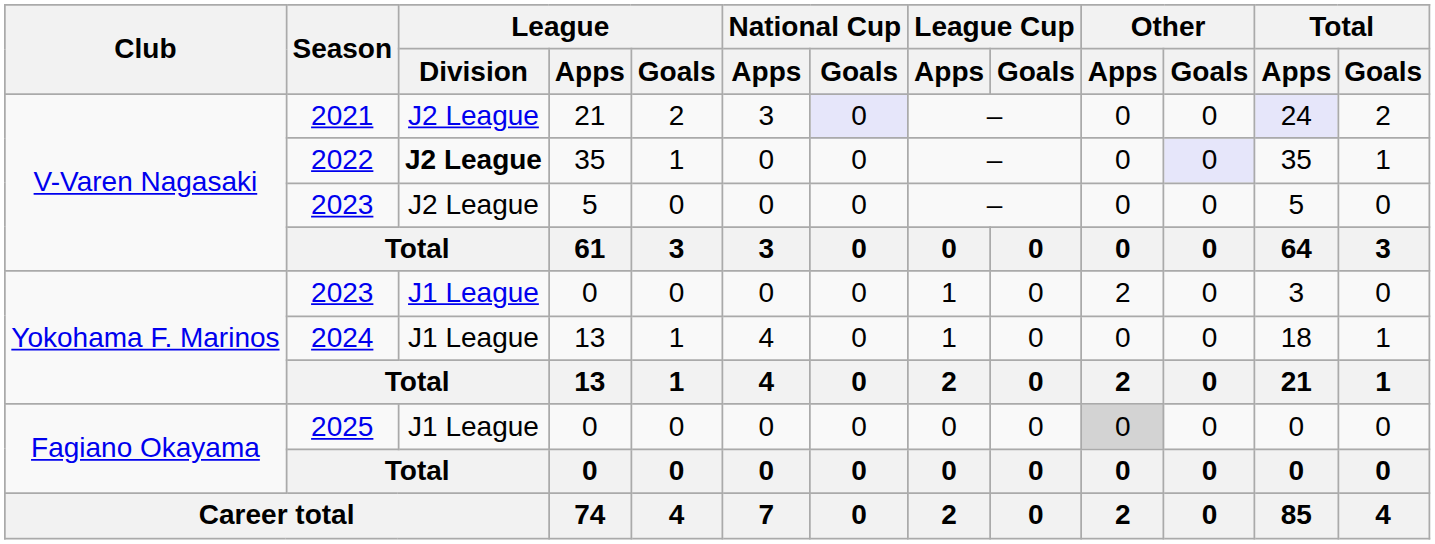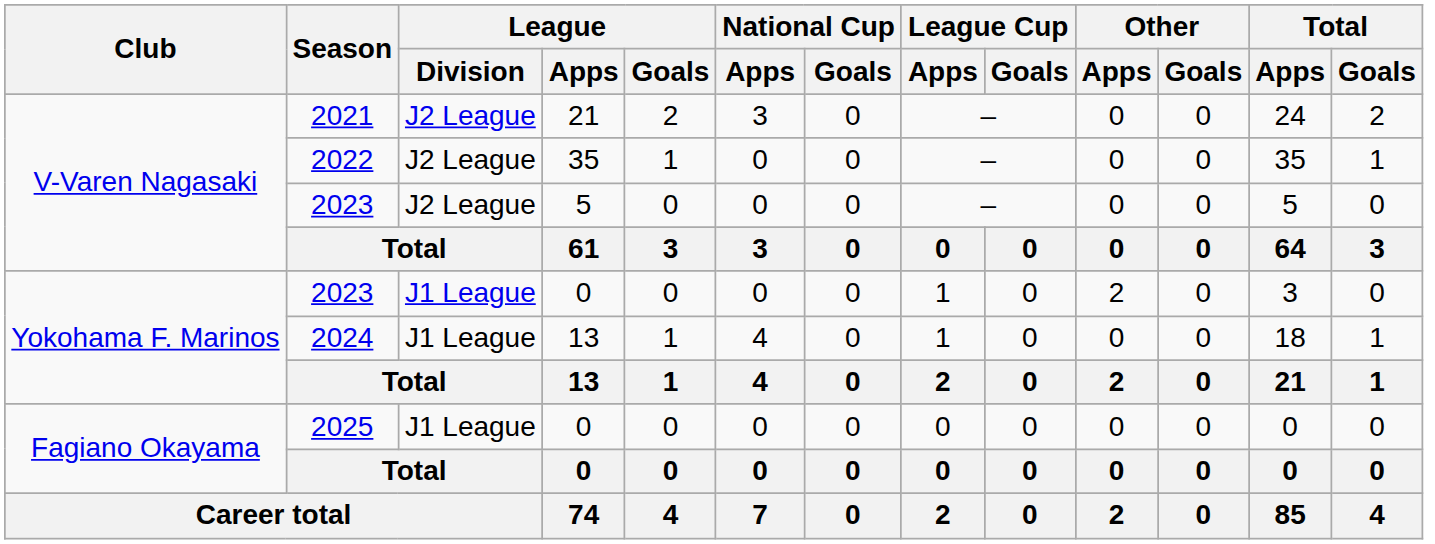(859, 115) lavender background -> (853, 115) no background
(1296, 115) lavender background -> (1290, 115) no background
(473, 159) bold -> (470, 159) normal
(1210, 159) lavender background -> (1203, 159) no background
(1123, 426) lightgrey background -> (1117, 426) no background
